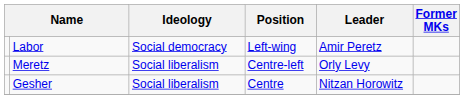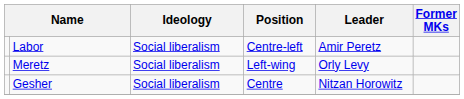(179, 46) Social democracy -> (176, 46) Social liberalism
(272, 46) Left-wing -> (275, 46) Centre-left
(276, 65) Centre-left -> (271, 65) Left-wing
